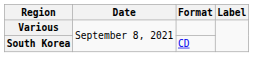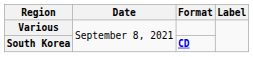(184, 44) normal -> (184, 44) bold
